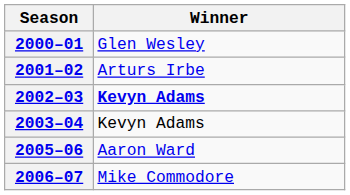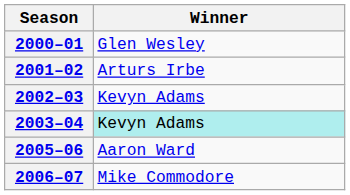(151, 97) bold -> (151, 97) normal
(151, 124) no background -> (151, 124) paleturquoise background
